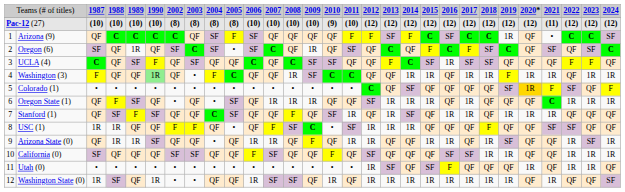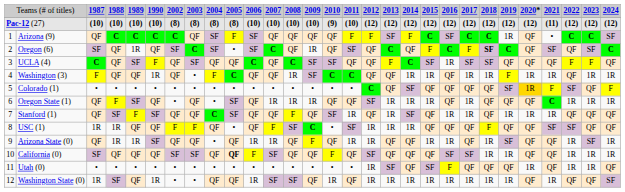(489, 50) normal -> (489, 50) bold
(155, 76) lightgreen background -> (155, 76) no background
(234, 154) normal -> (234, 154) bold
